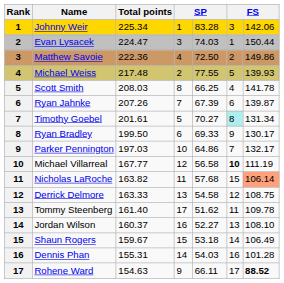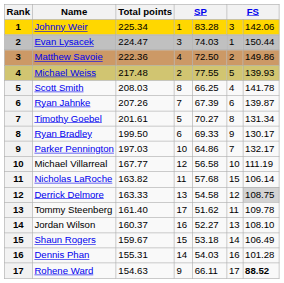(232, 118) paleturquoise background -> (232, 118) no background
(234, 164) bold -> (234, 164) normal
(260, 179) lightsalmon background -> (260, 179) no background
(260, 194) no background -> (260, 194) lightgrey background
